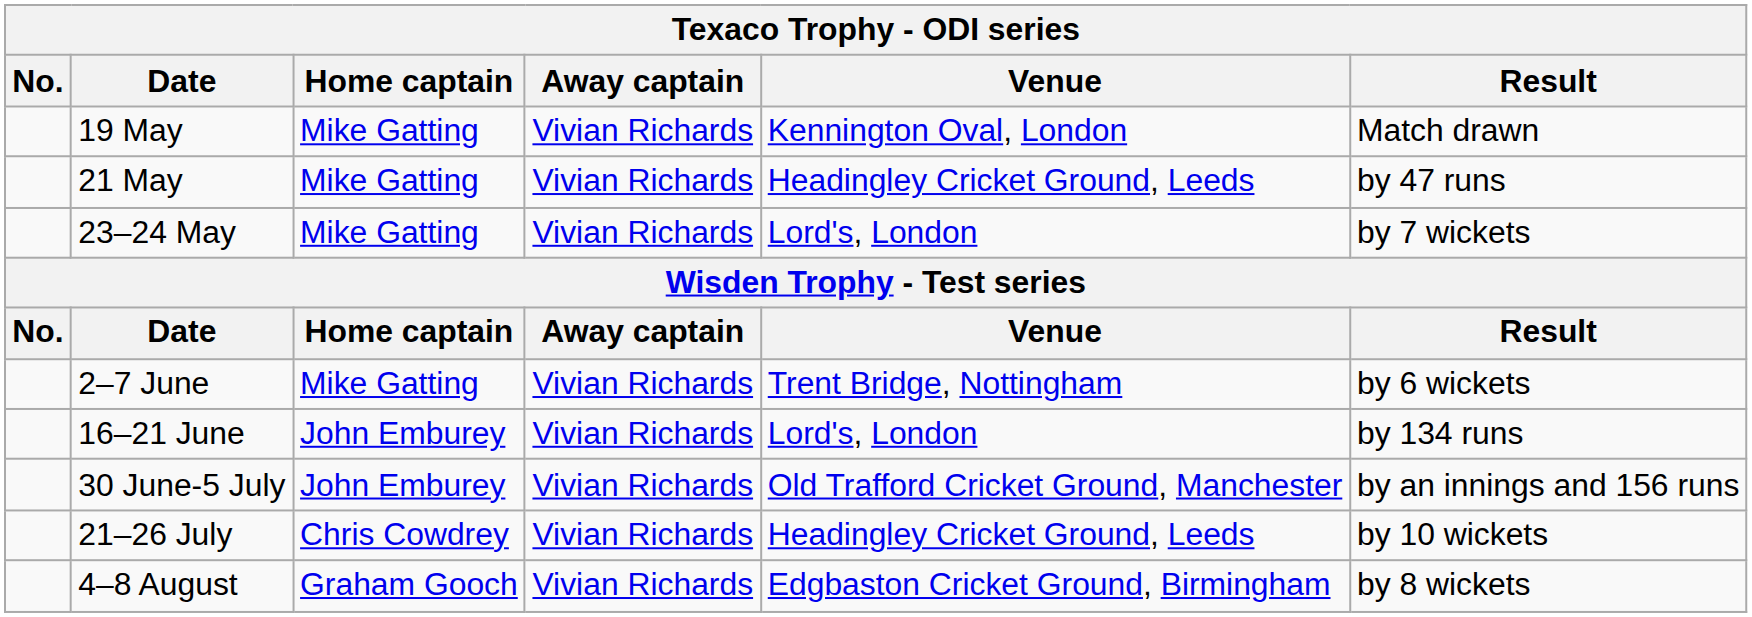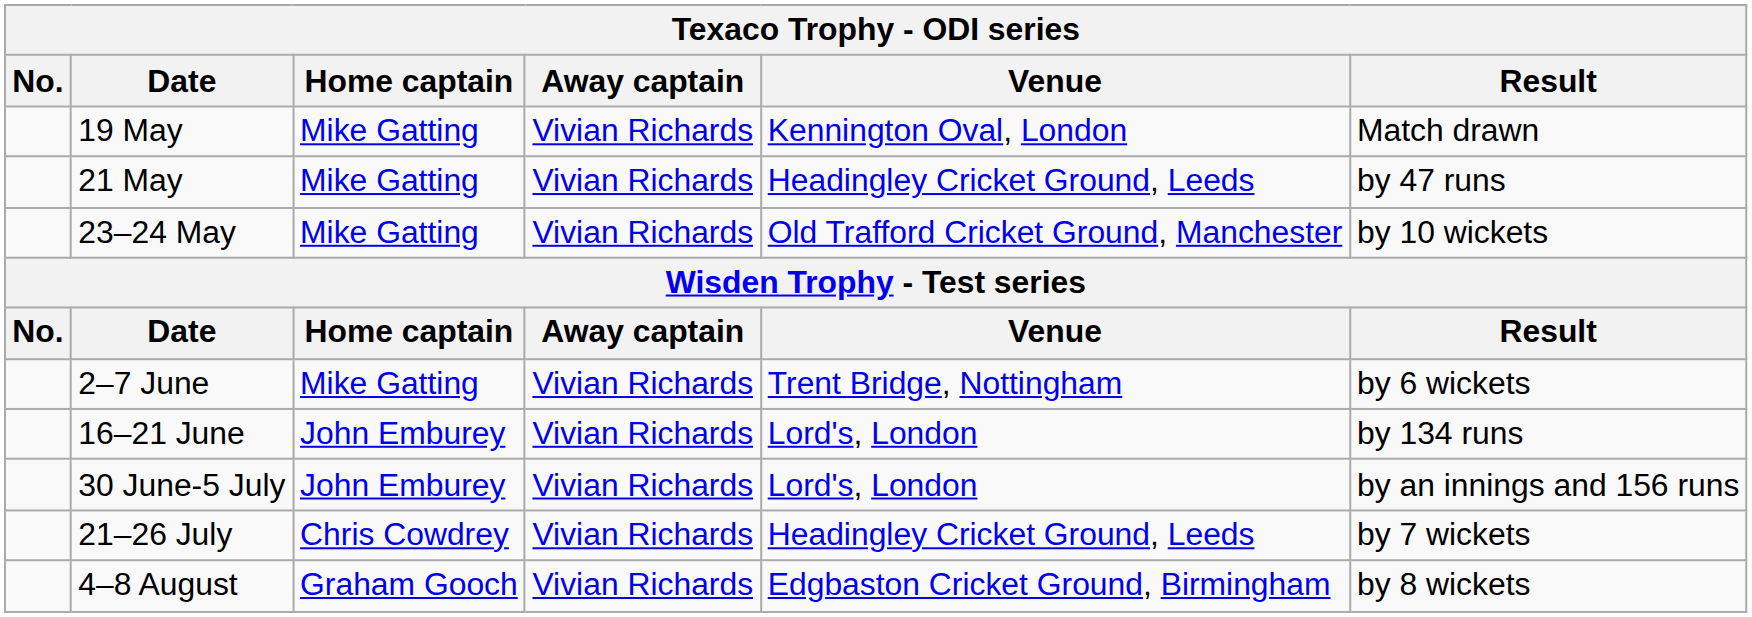(873, 231) Lord's, London -> (1055, 231) Old Trafford Cricket Ground, Manchester
(1444, 231) by 7 wickets -> (1453, 231) by 10 wickets
(1055, 484) Old Trafford Cricket Ground, Manchester -> (873, 484) Lord's, London
(1453, 534) by 10 wickets -> (1444, 534) by 7 wickets
